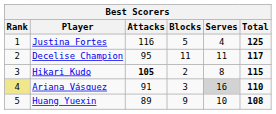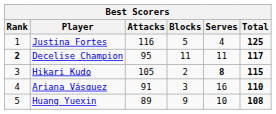(17, 56) normal -> (17, 56) bold
(146, 71) bold -> (146, 71) normal
(222, 71) normal -> (222, 71) bold
(17, 86) khaki background -> (17, 86) no background
(222, 86) lightgrey background -> (222, 86) no background
